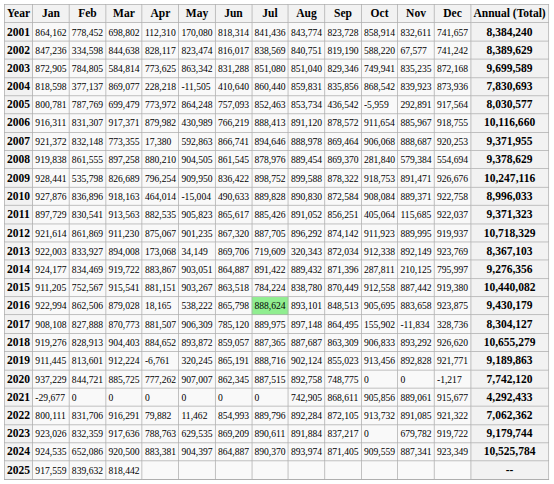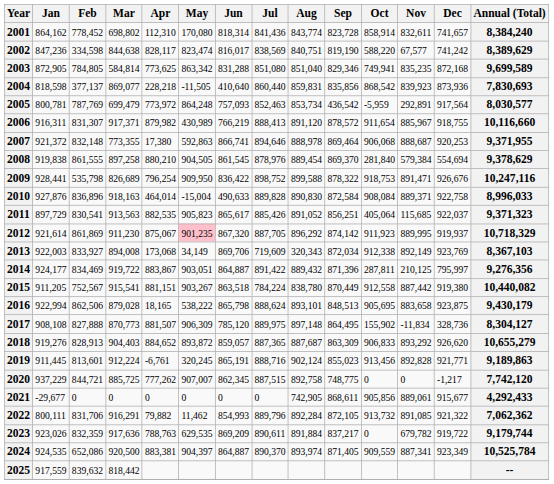(197, 233) no background -> (197, 233) pink background
(270, 306) lightgreen background -> (270, 306) no background
